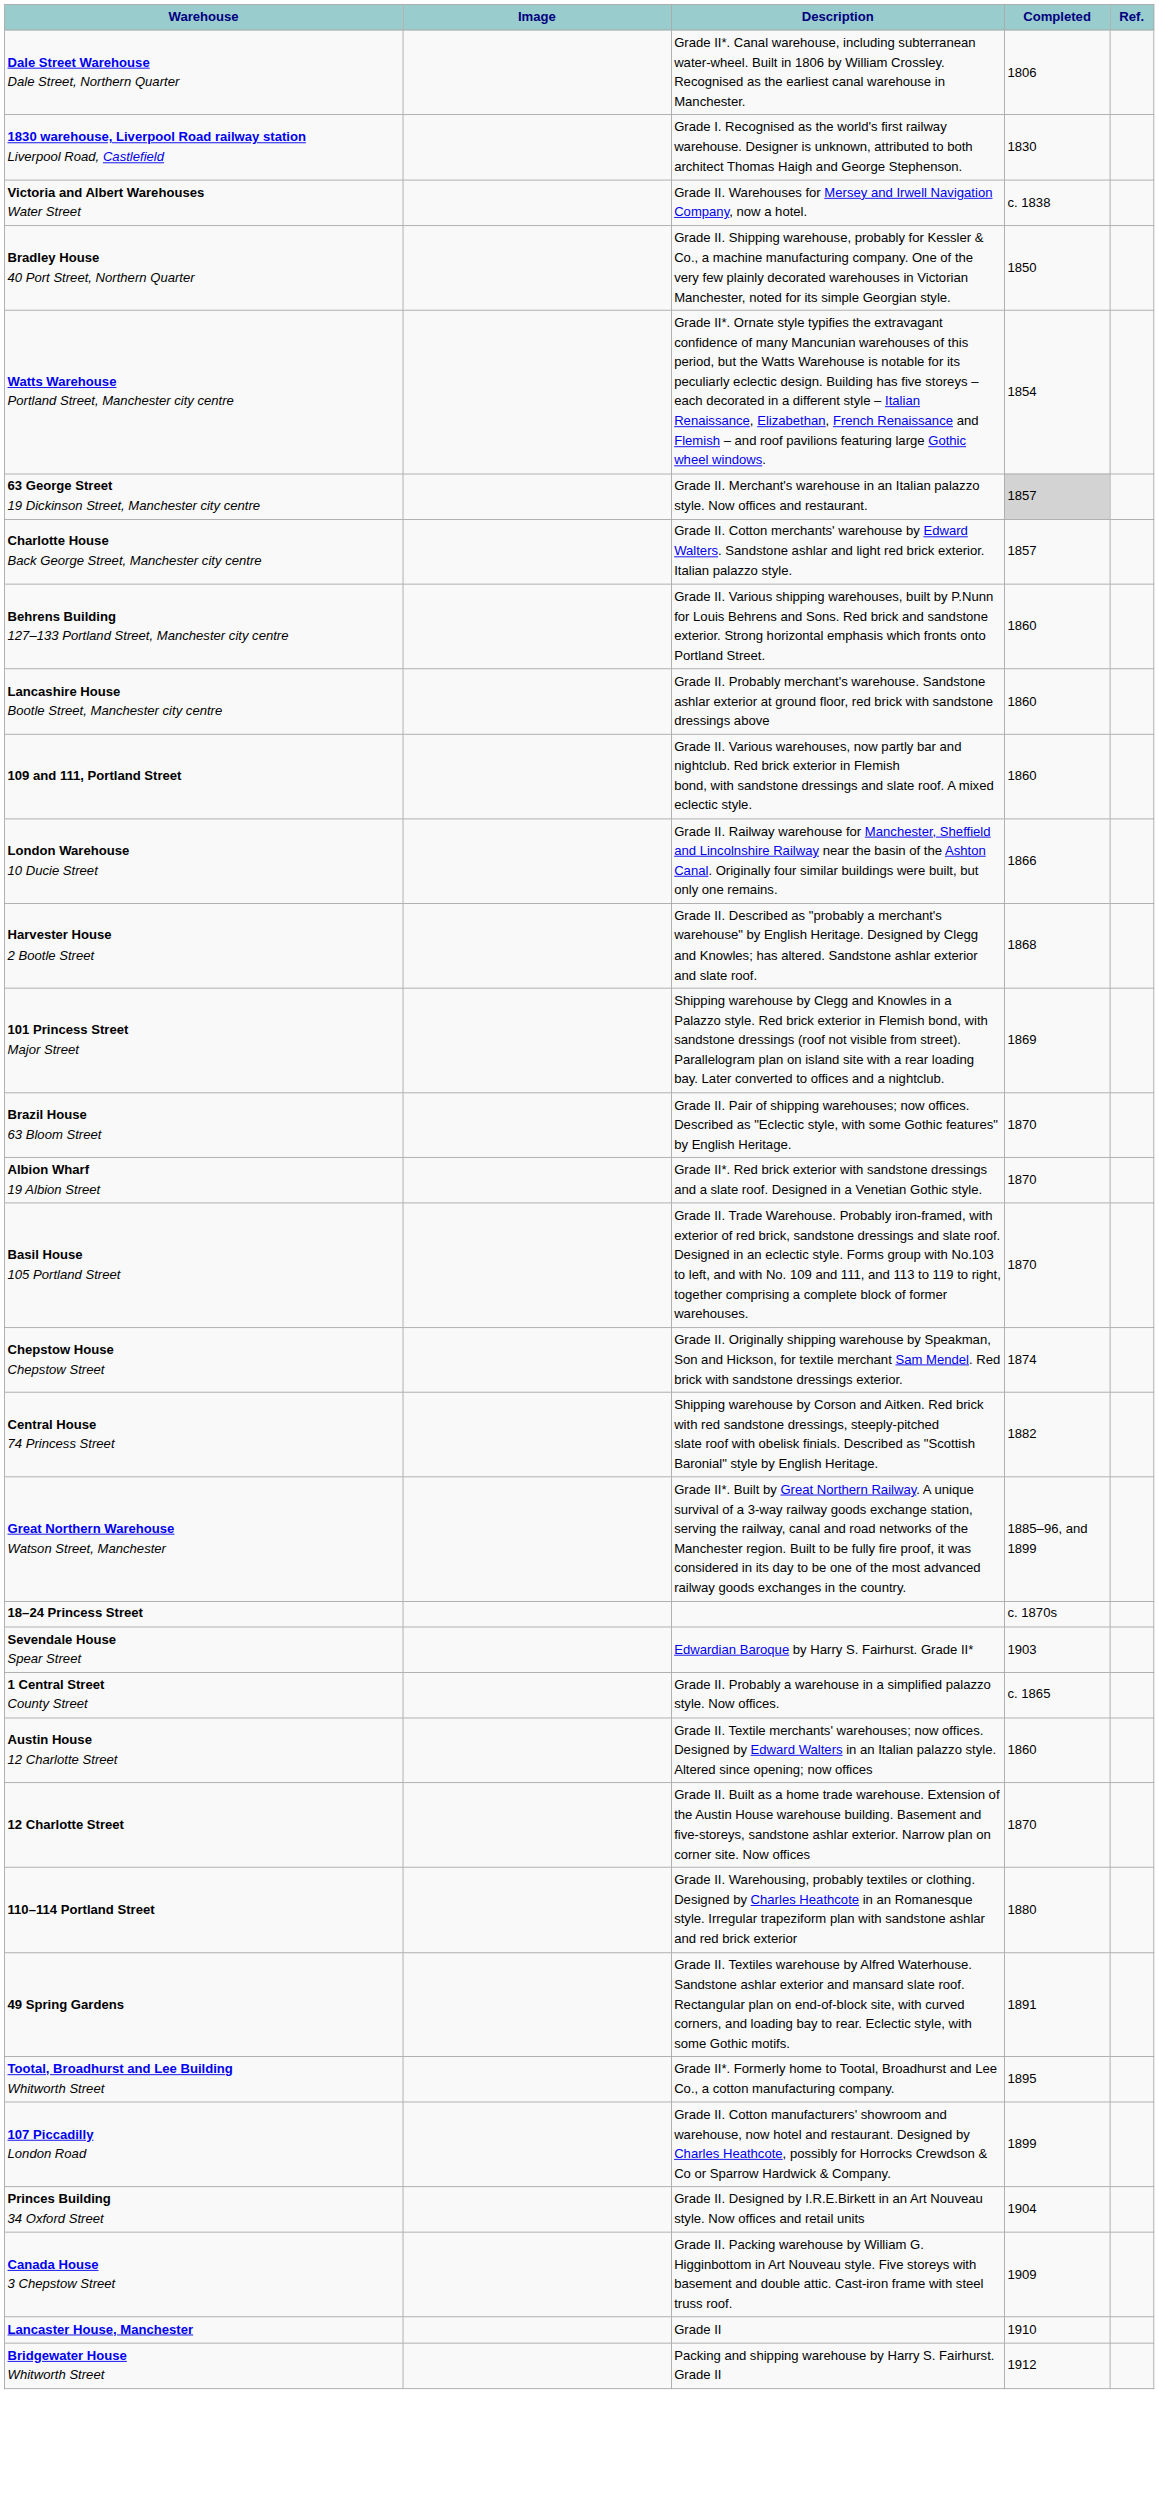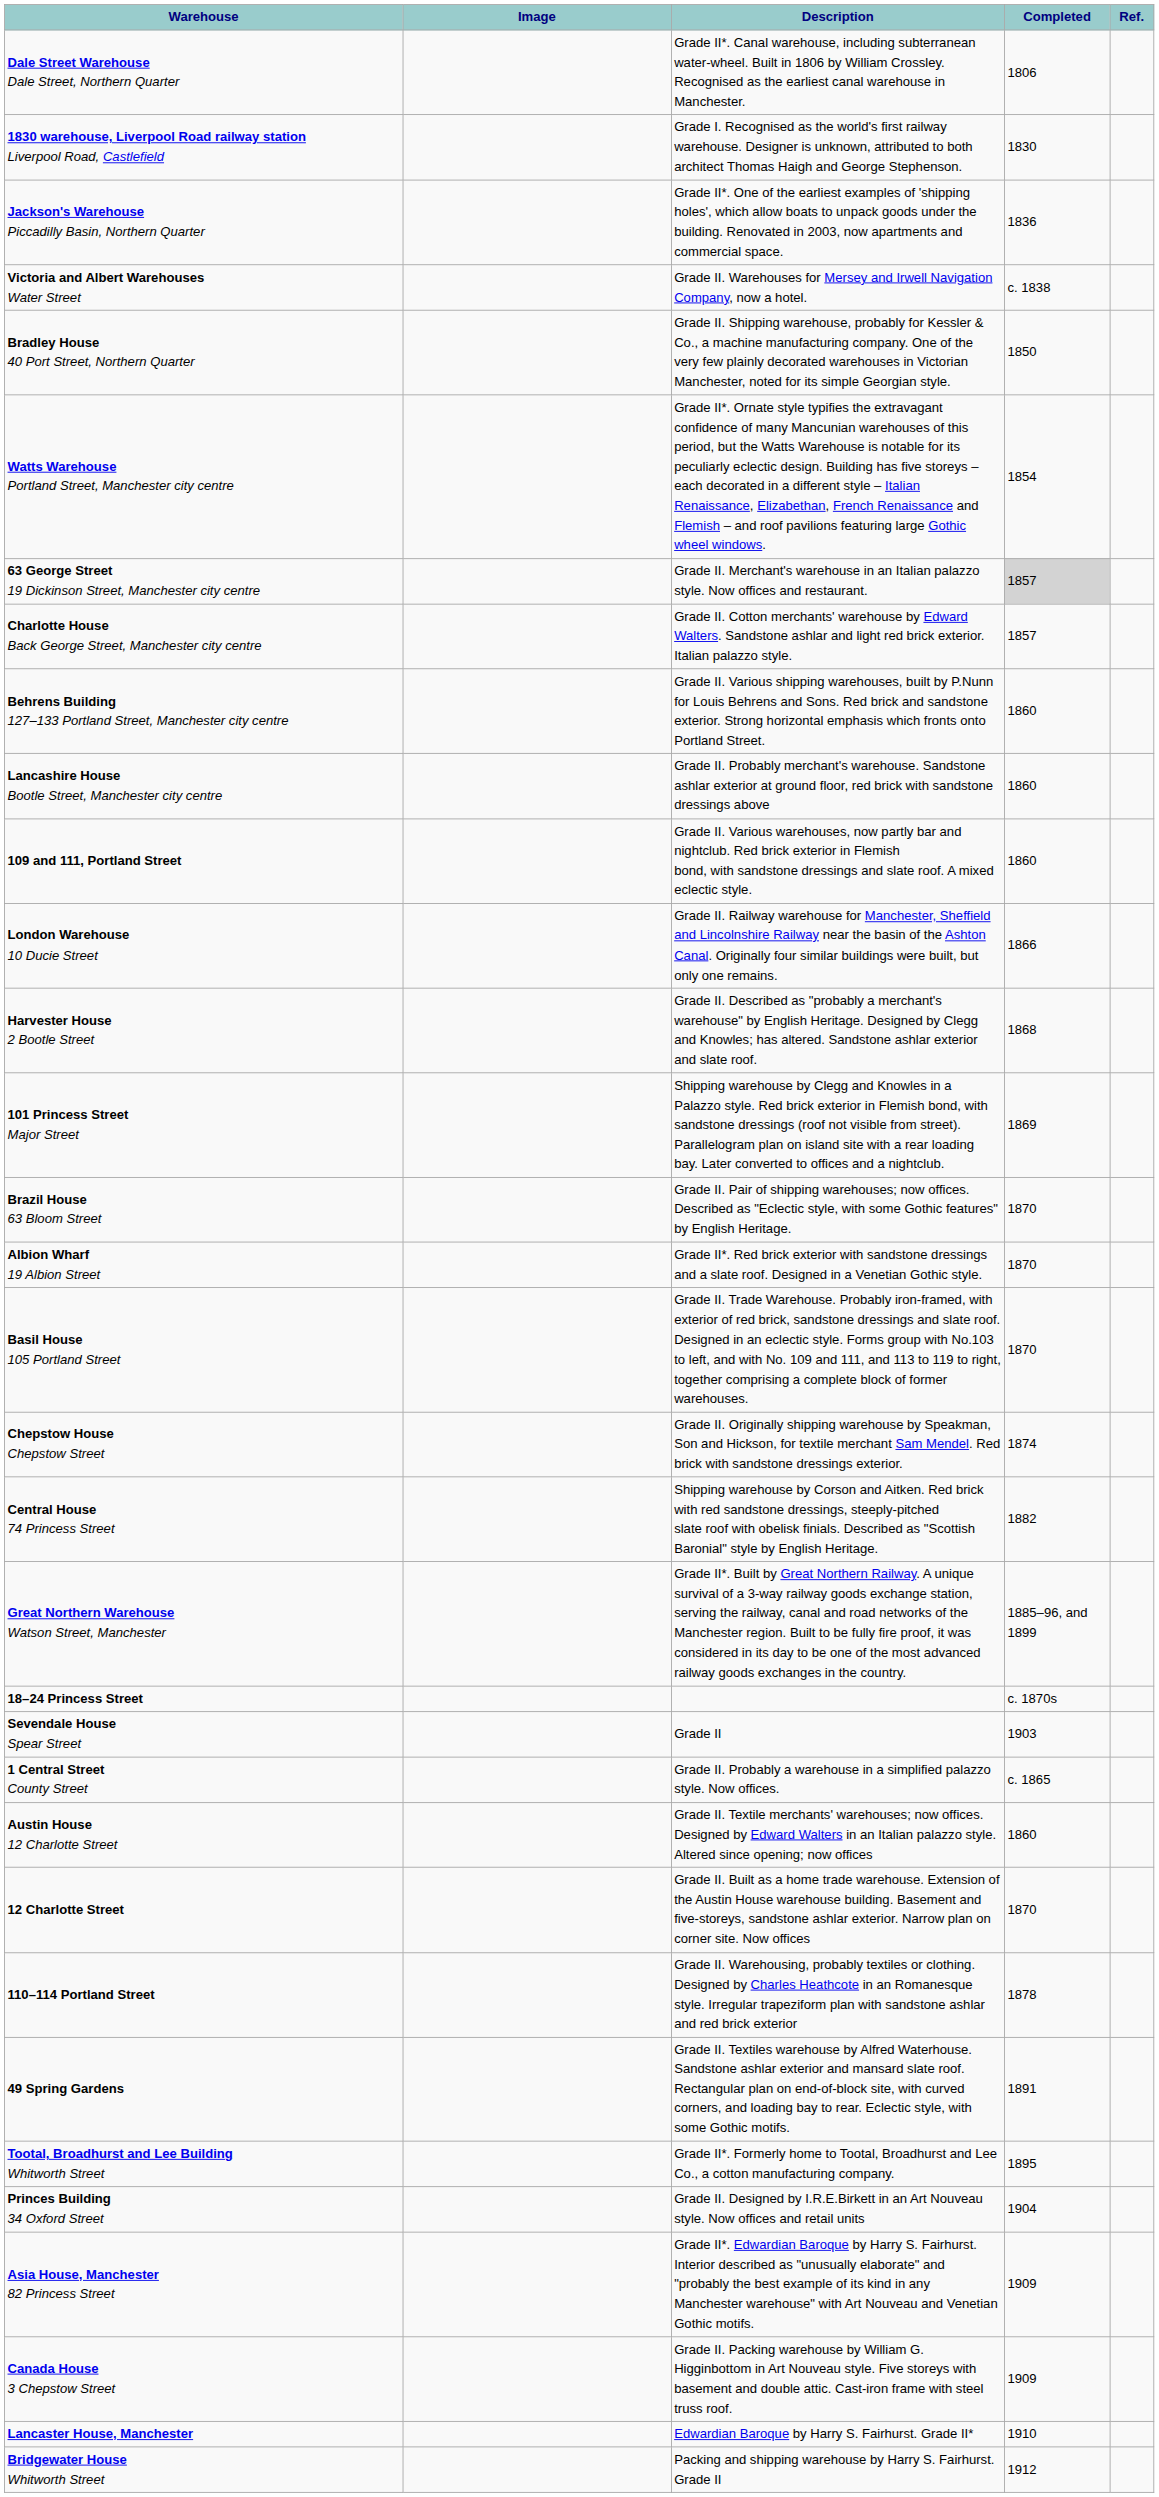+ row: (106, 222)
(824, 1649) Edwardian Baroque by Harry S. Fairhurst. Grade II* -> (698, 1734) Grade II
(1022, 1910) 1880 -> (1022, 1994) 1878
- row: (50, 2144)
+ row: (83, 2284)
(698, 2330) Grade II -> (824, 2434) Edwardian Baroque by Harry S. Fairhurst. Grade II*
